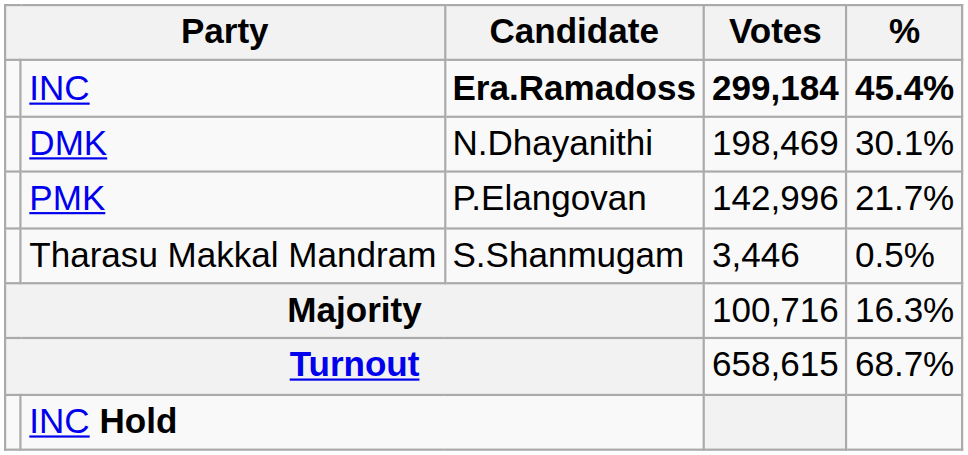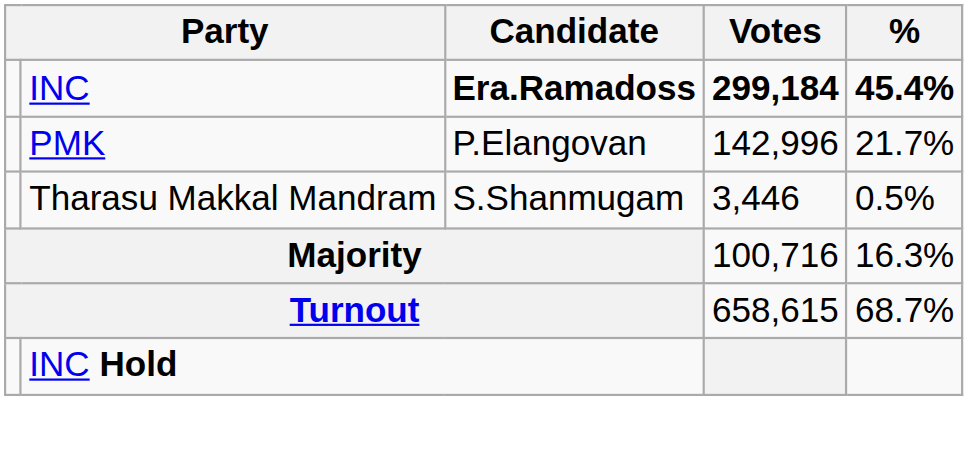- row: (68, 143)
